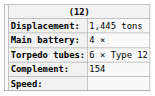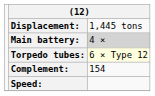(100, 40) no background -> (100, 40) lightgrey background
(119, 55) no background -> (119, 55) lightyellow background
